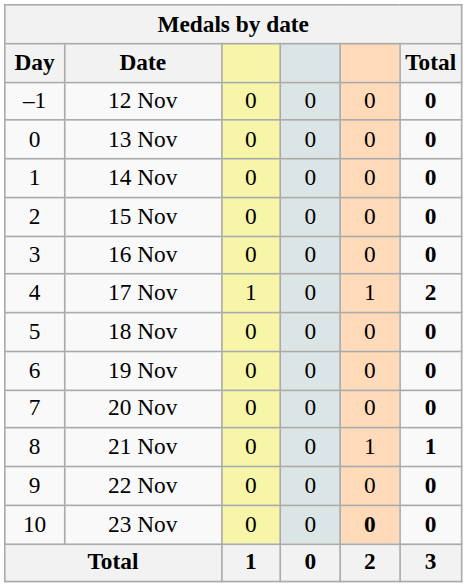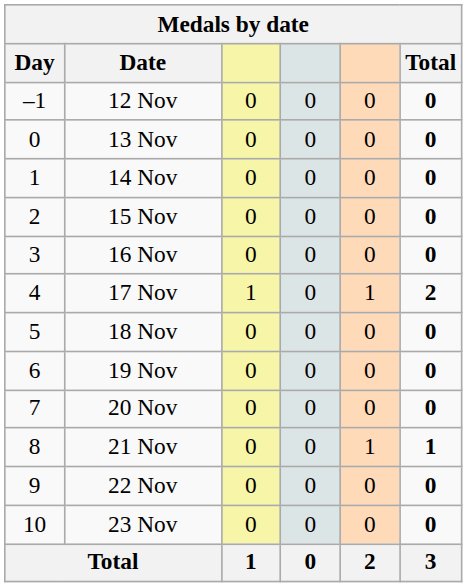(370, 524) bold -> (370, 524) normal
